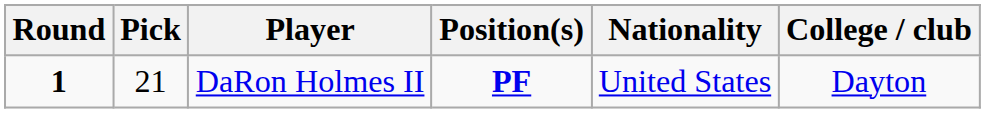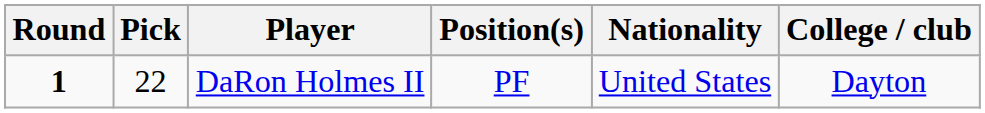(151, 81) 21 -> (151, 81) 22
(512, 81) bold -> (512, 81) normal
